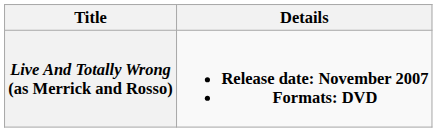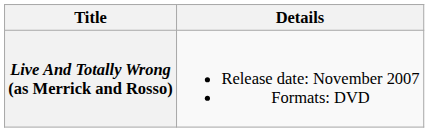(304, 88) bold -> (300, 88) normal
